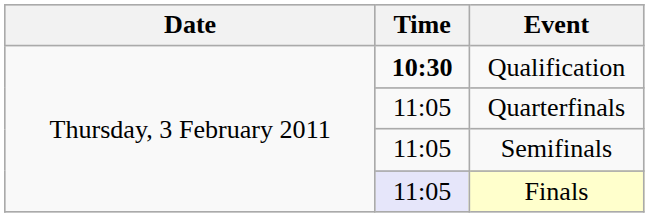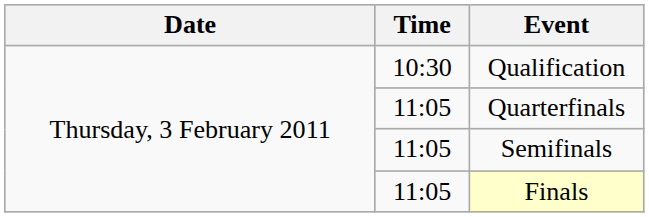(422, 66) bold -> (422, 66) normal
(422, 190) lavender background -> (422, 190) no background
